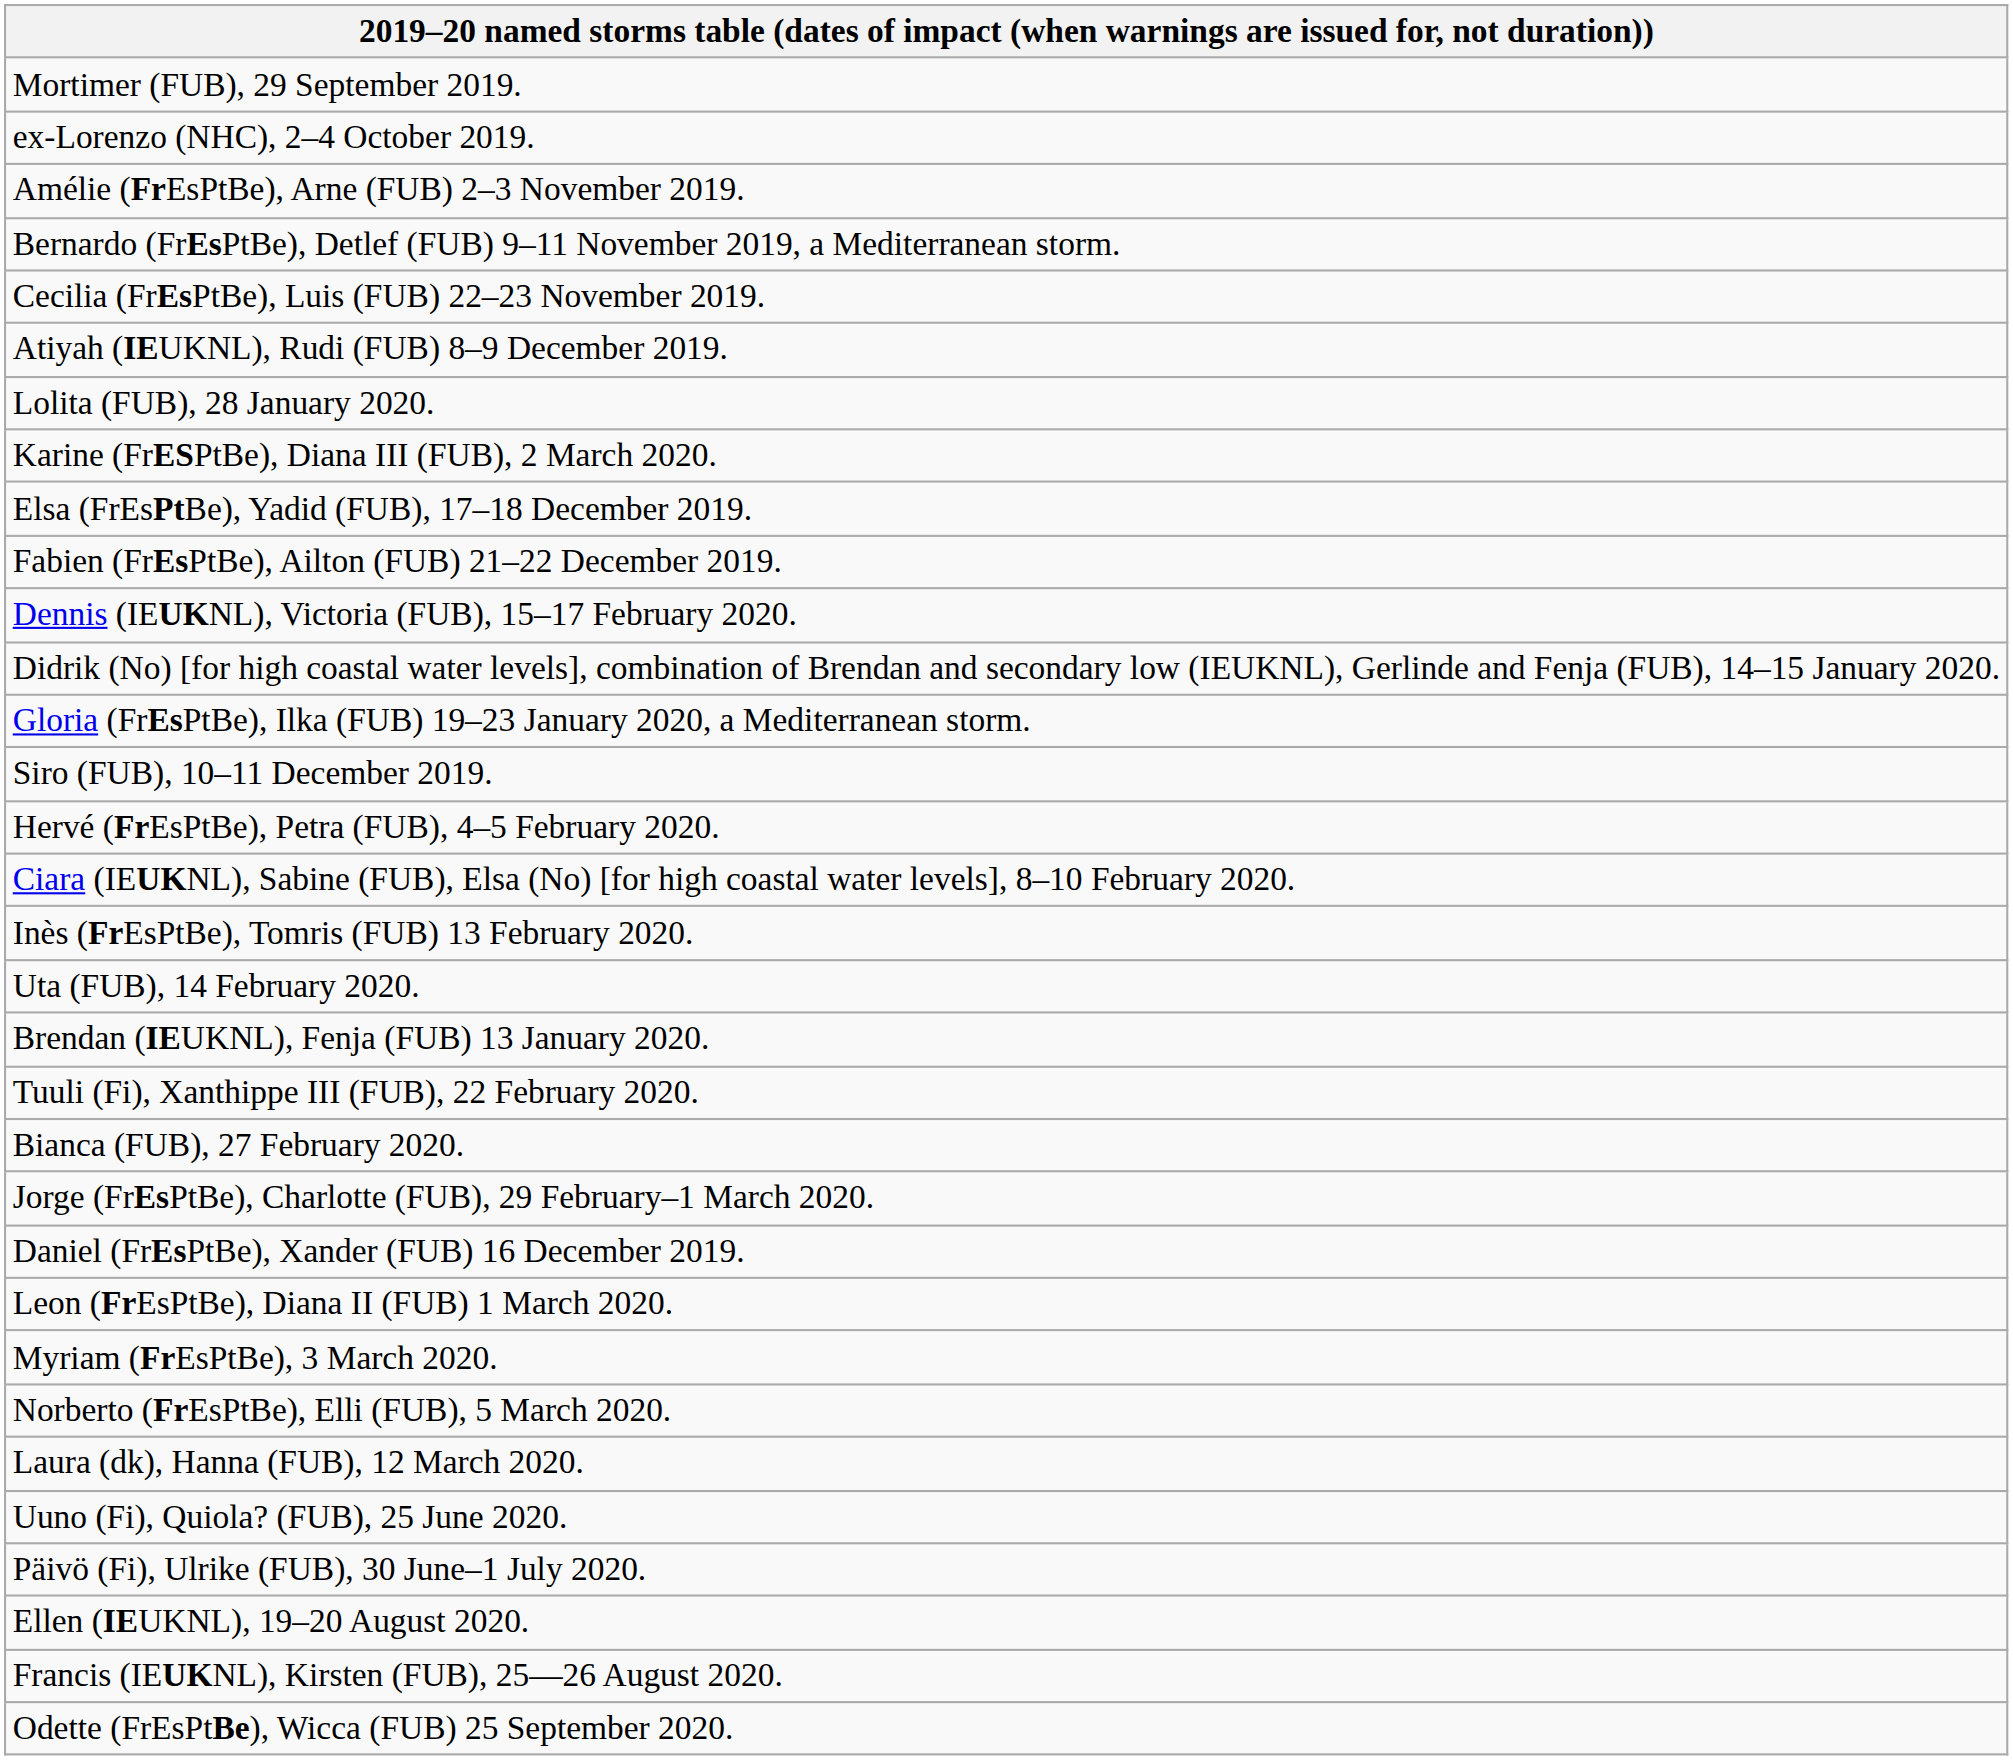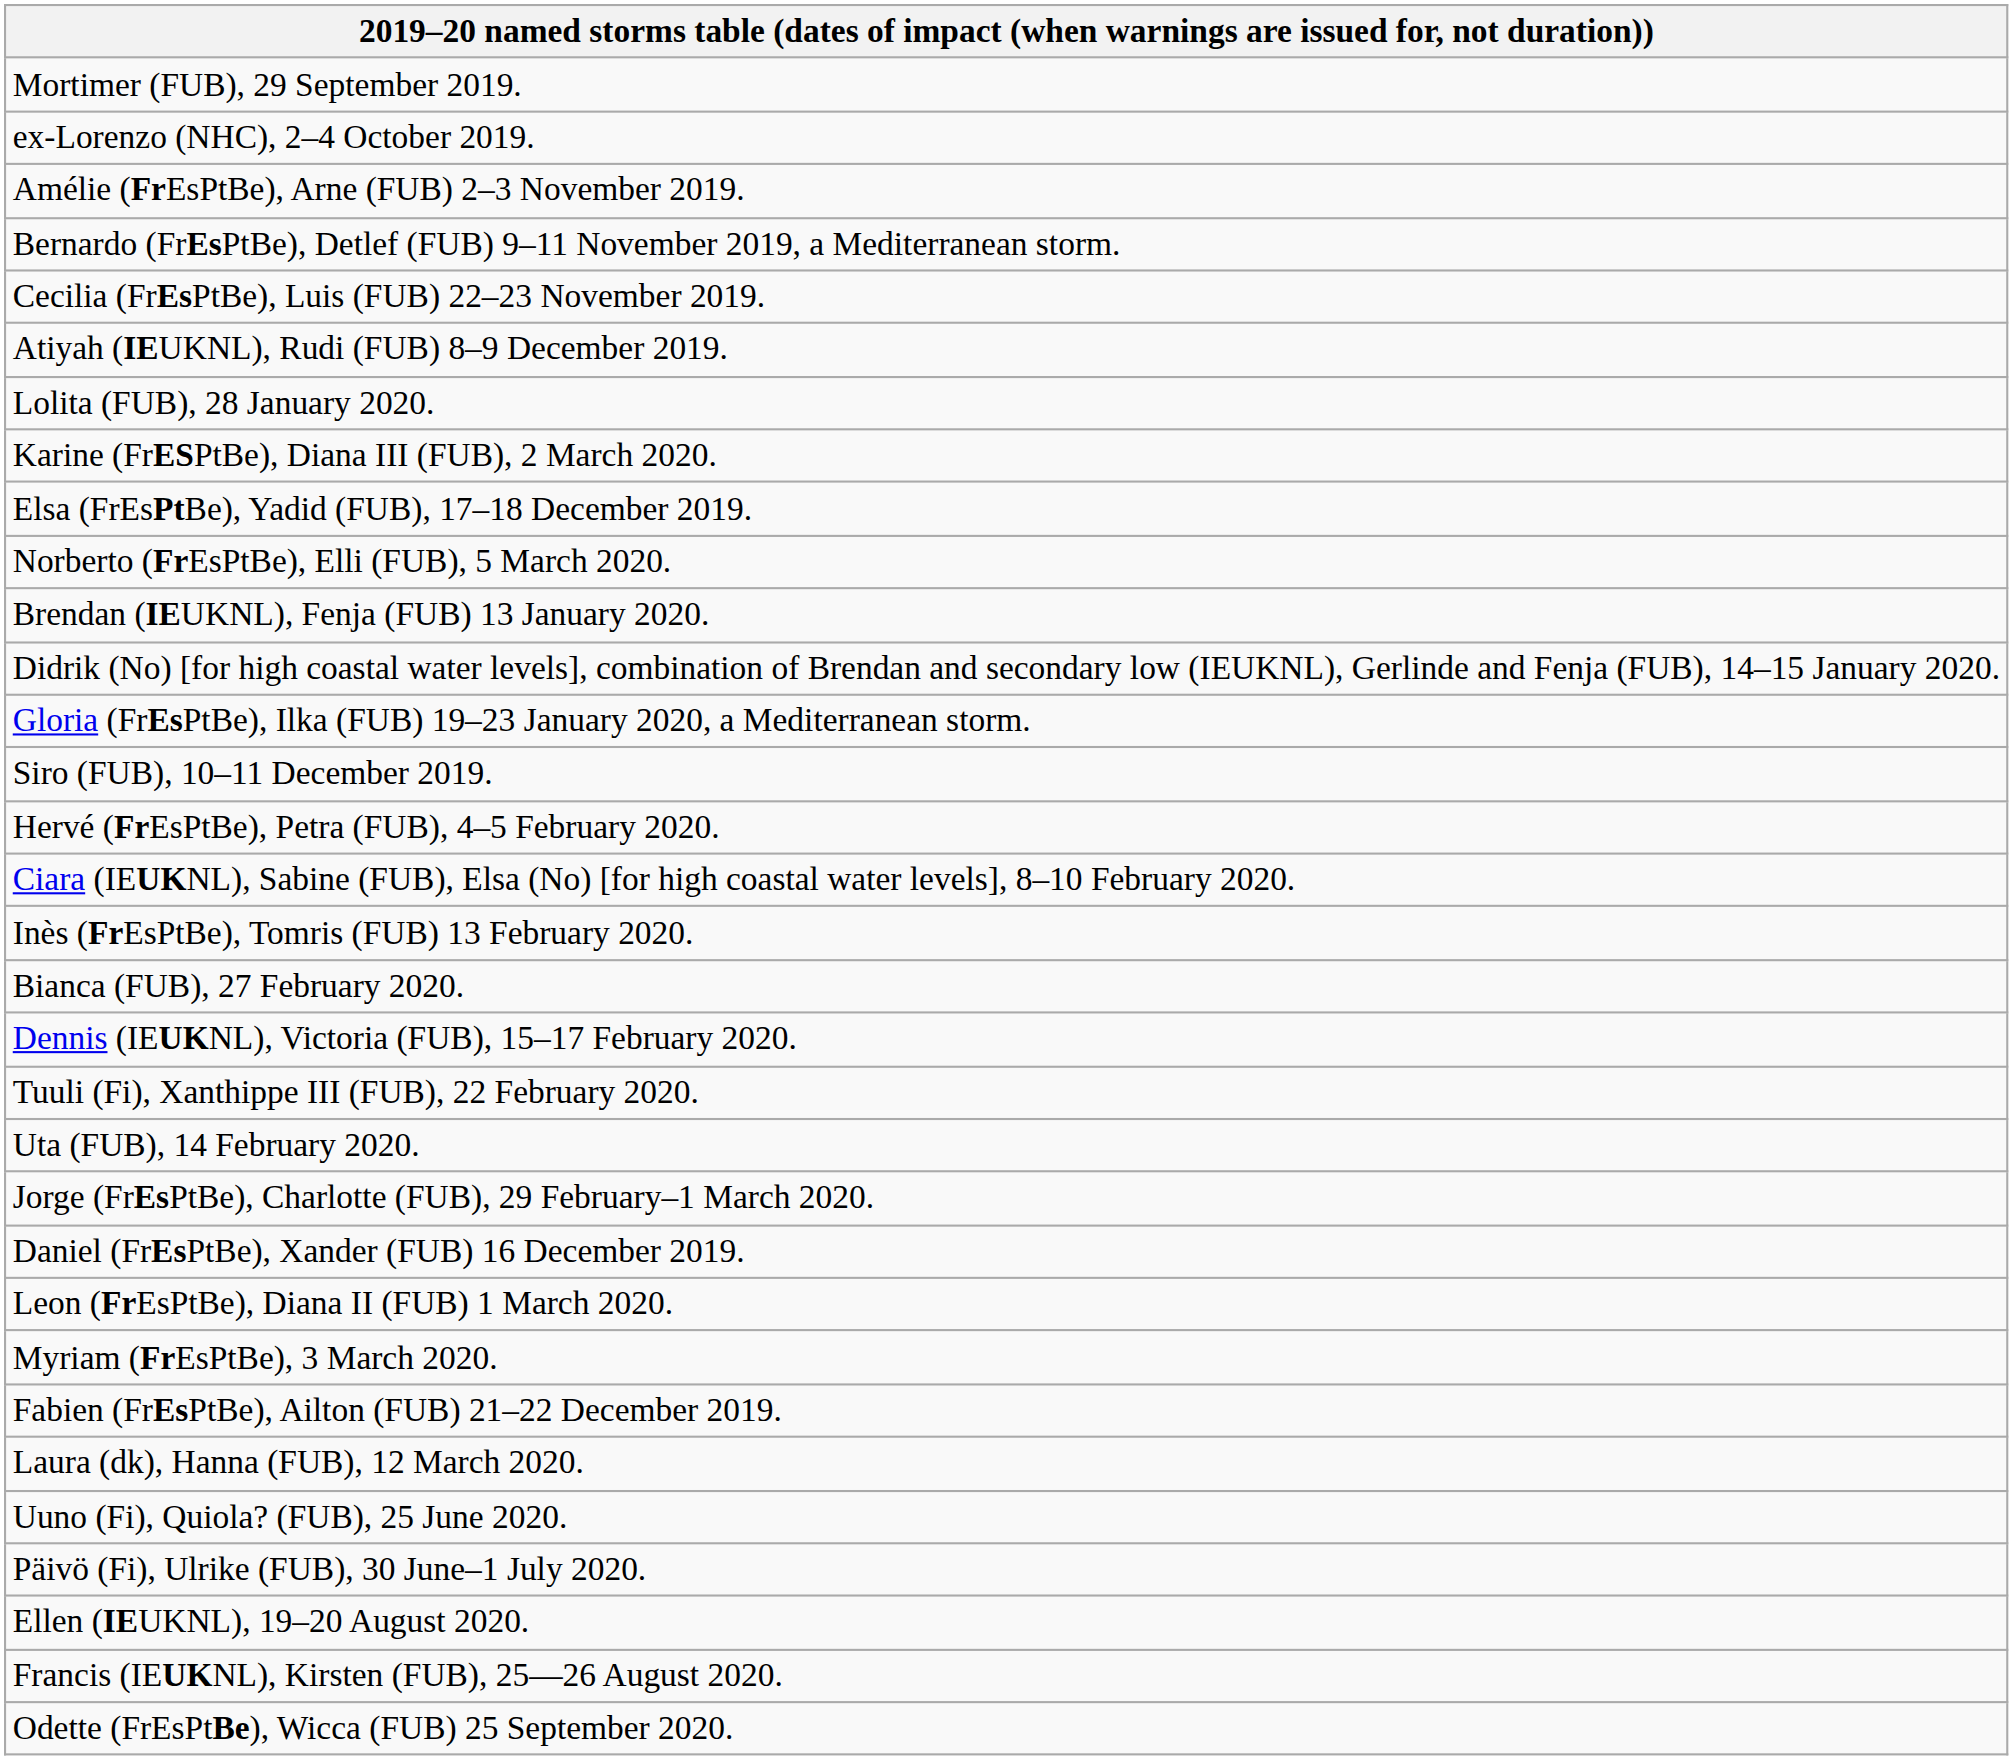(397, 561) Fabien (FrEsPtBe), Ailton (FUB) 21–22 December 2019. -> (342, 561) Norberto (FrEsPtBe), Elli (FUB), 5 March 2020.
(405, 614) Dennis (IEUKNL), Victoria (FUB), 15–17 February 2020. -> (361, 614) Brendan (IEUKNL), Fenja (FUB) 13 January 2020.
(216, 985) Uta (FUB), 14 February 2020. -> (238, 985) Bianca (FUB), 27 February 2020.
(361, 1038) Brendan (IEUKNL), Fenja (FUB) 13 January 2020. -> (405, 1038) Dennis (IEUKNL), Victoria (FUB), 15–17 February 2020.
(238, 1144) Bianca (FUB), 27 February 2020. -> (216, 1144) Uta (FUB), 14 February 2020.
(342, 1409) Norberto (FrEsPtBe), Elli (FUB), 5 March 2020. -> (397, 1409) Fabien (FrEsPtBe), Ailton (FUB) 21–22 December 2019.
